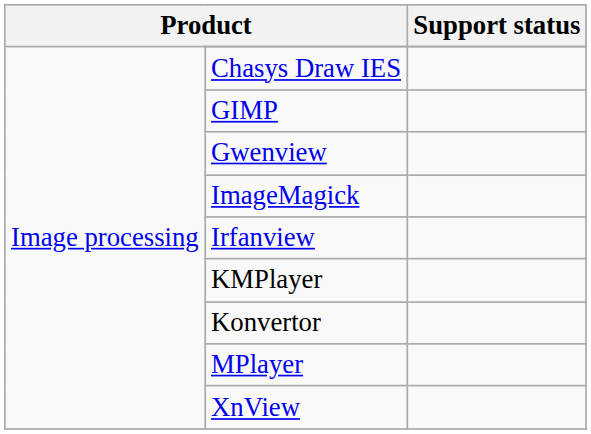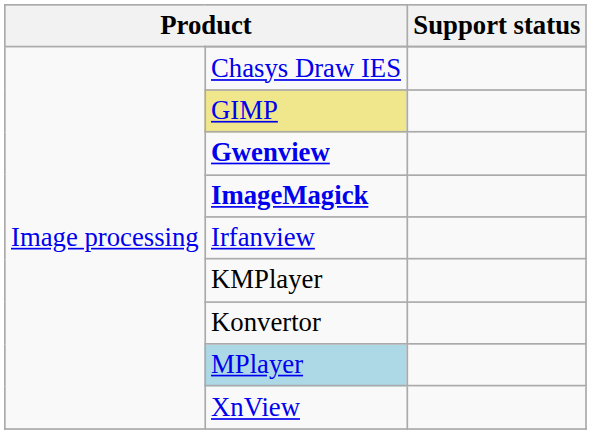(244, 110) no background -> (244, 110) khaki background
(269, 152) normal -> (270, 152) bold
(285, 195) normal -> (290, 195) bold
(257, 364) no background -> (257, 364) lightblue background
